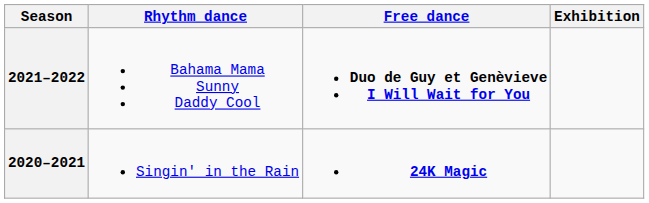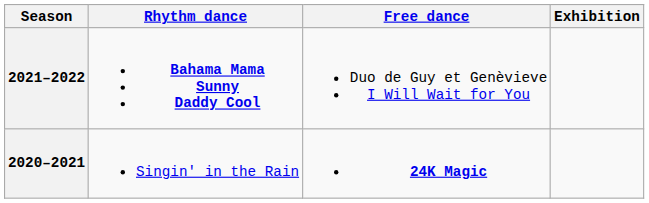(196, 87) normal -> (196, 87) bold
(427, 87) bold -> (427, 87) normal
